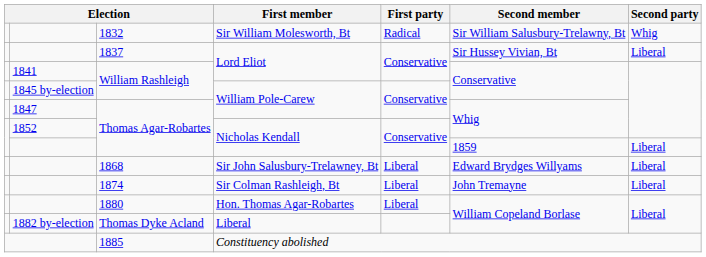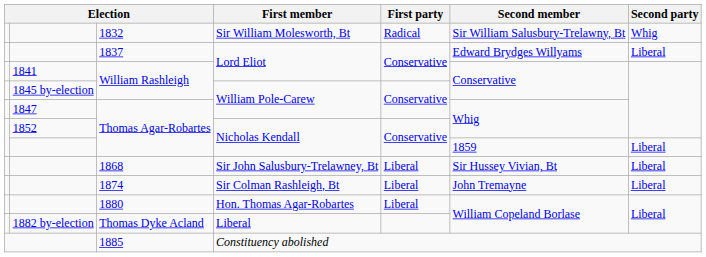(505, 52) Sir Hussey Vivian, Bt -> (517, 52) Edward Brydges Willyams
(517, 166) Edward Brydges Willyams -> (505, 166) Sir Hussey Vivian, Bt
